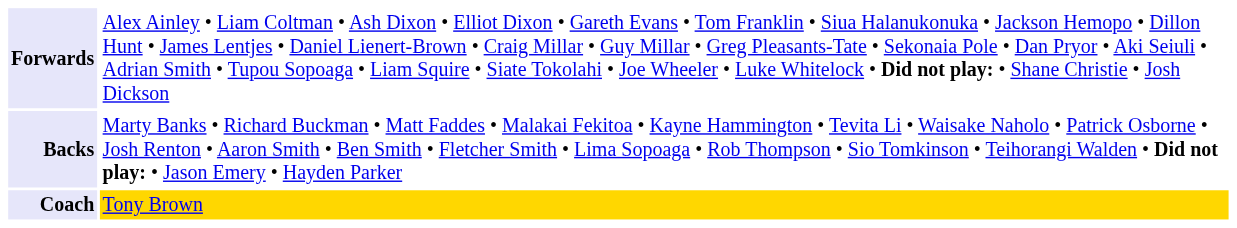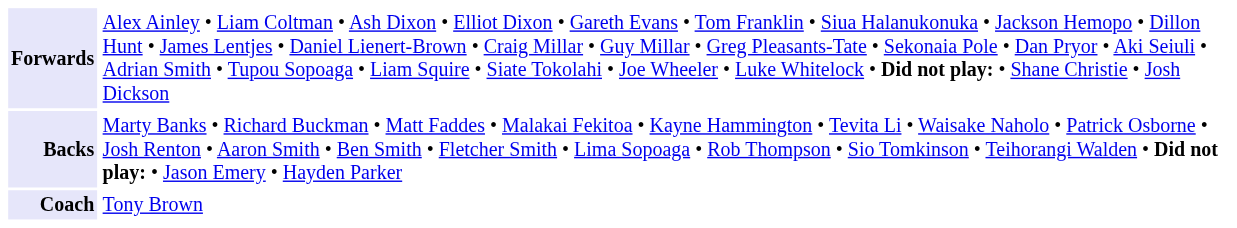(153, 204) gold background -> (153, 204) no background
